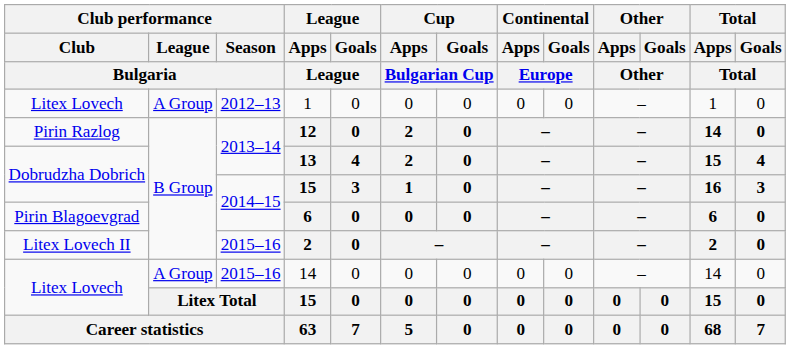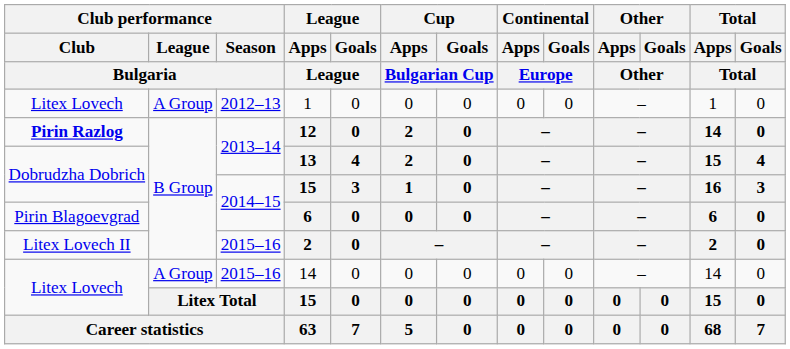(77, 132) normal -> (77, 132) bold
